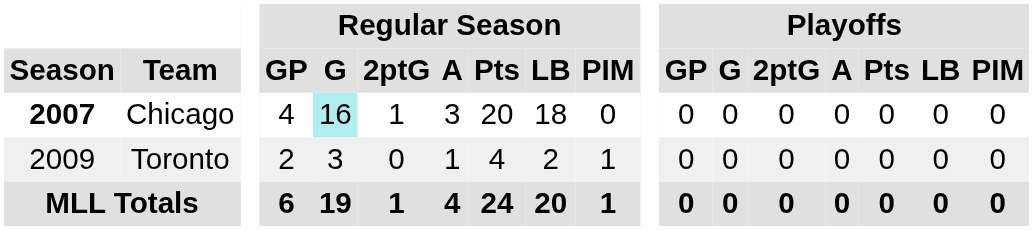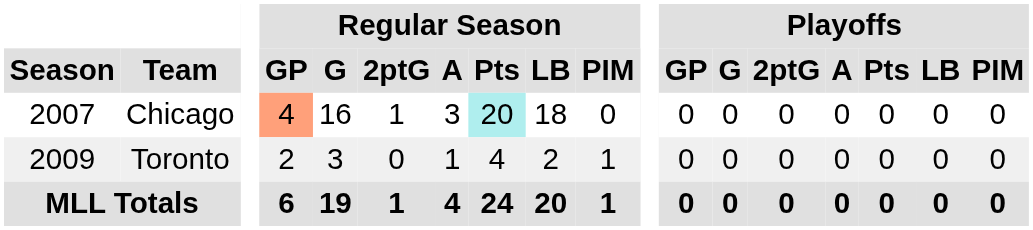(62, 114) bold -> (62, 114) normal
(286, 114) no background -> (286, 114) lightsalmon background
(335, 114) paleturquoise background -> (335, 114) no background
(497, 114) no background -> (497, 114) paleturquoise background
